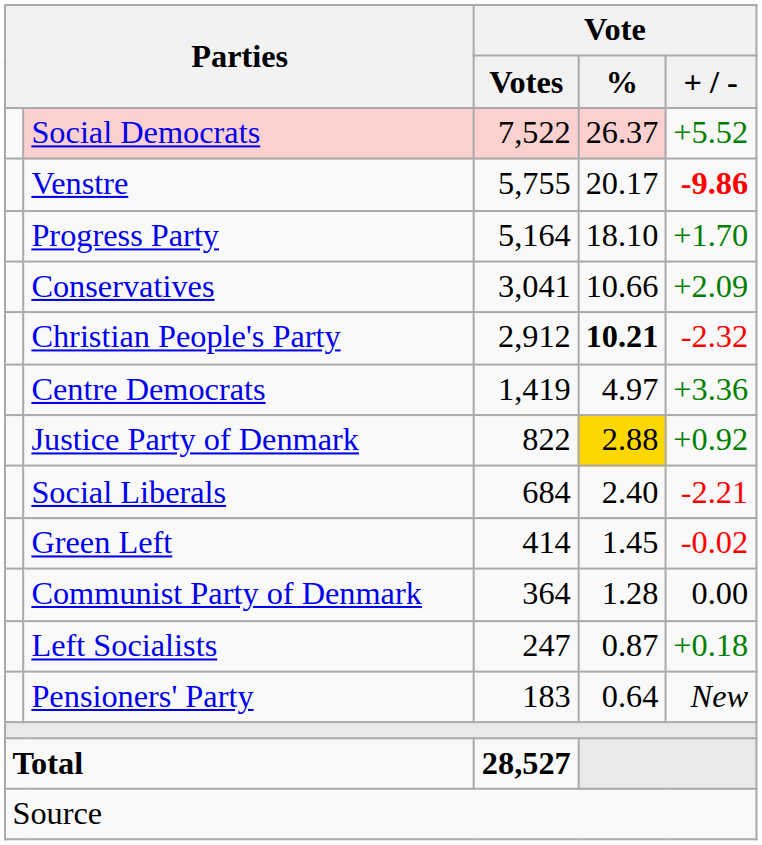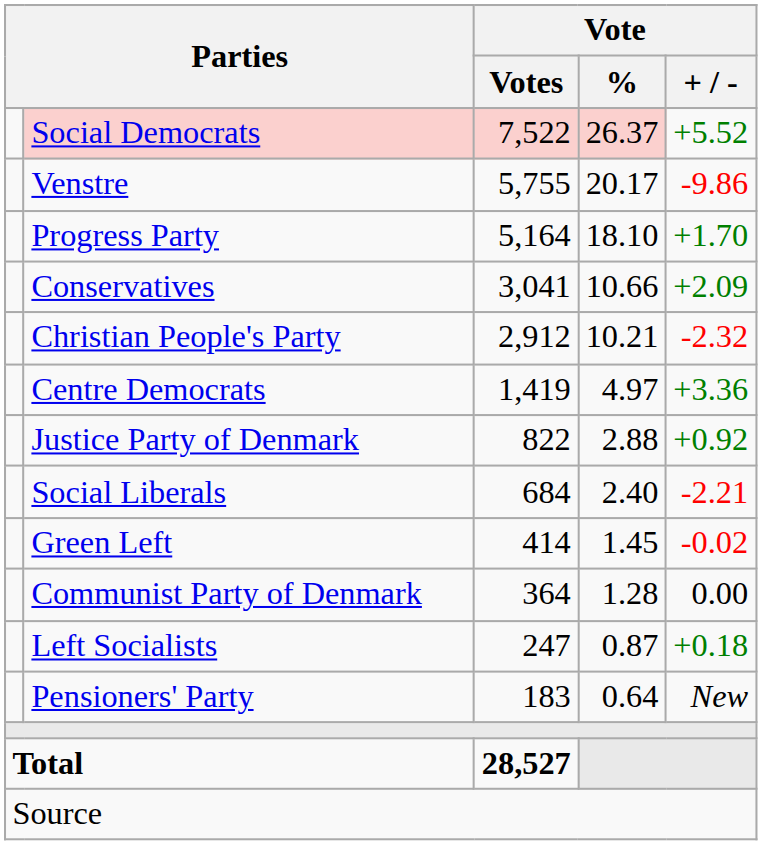(714, 183) bold -> (714, 183) normal
(622, 337) bold -> (622, 337) normal
(630, 440) gold background -> (630, 440) no background
